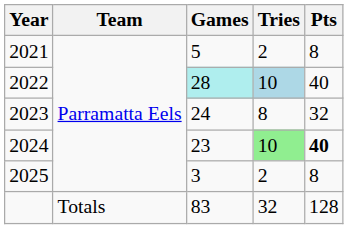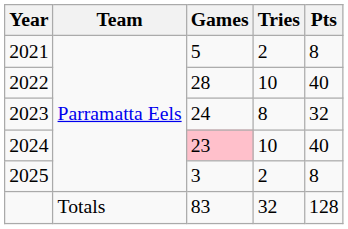(201, 82) paleturquoise background -> (201, 82) no background
(268, 82) lightblue background -> (268, 82) no background
(201, 144) no background -> (201, 144) pink background
(268, 144) lightgreen background -> (268, 144) no background
(319, 144) bold -> (319, 144) normal
